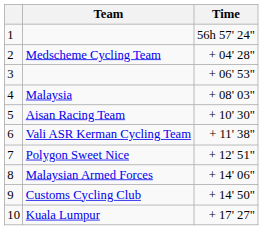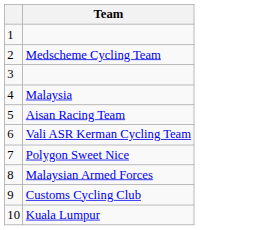- column: (226, 14)
